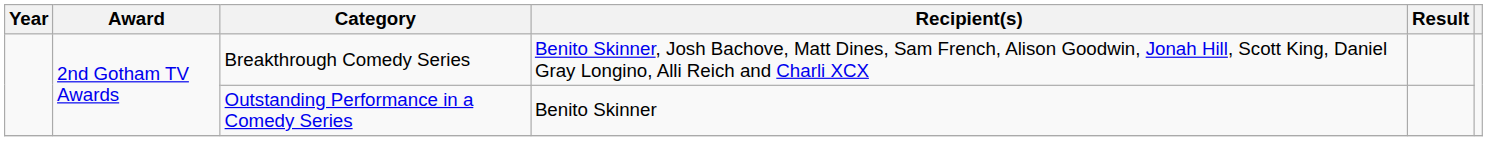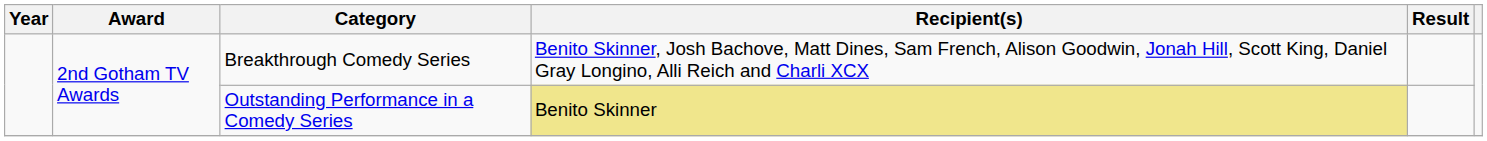(596, 110) no background -> (596, 110) khaki background
